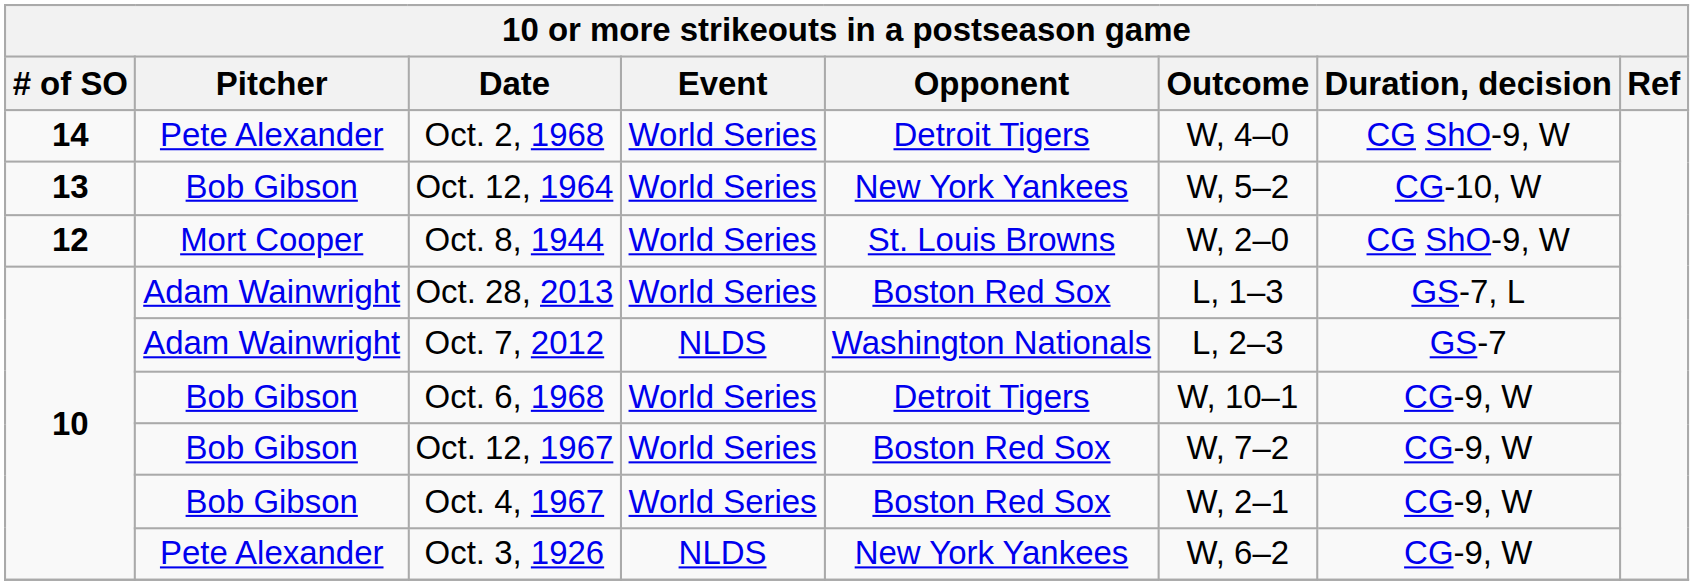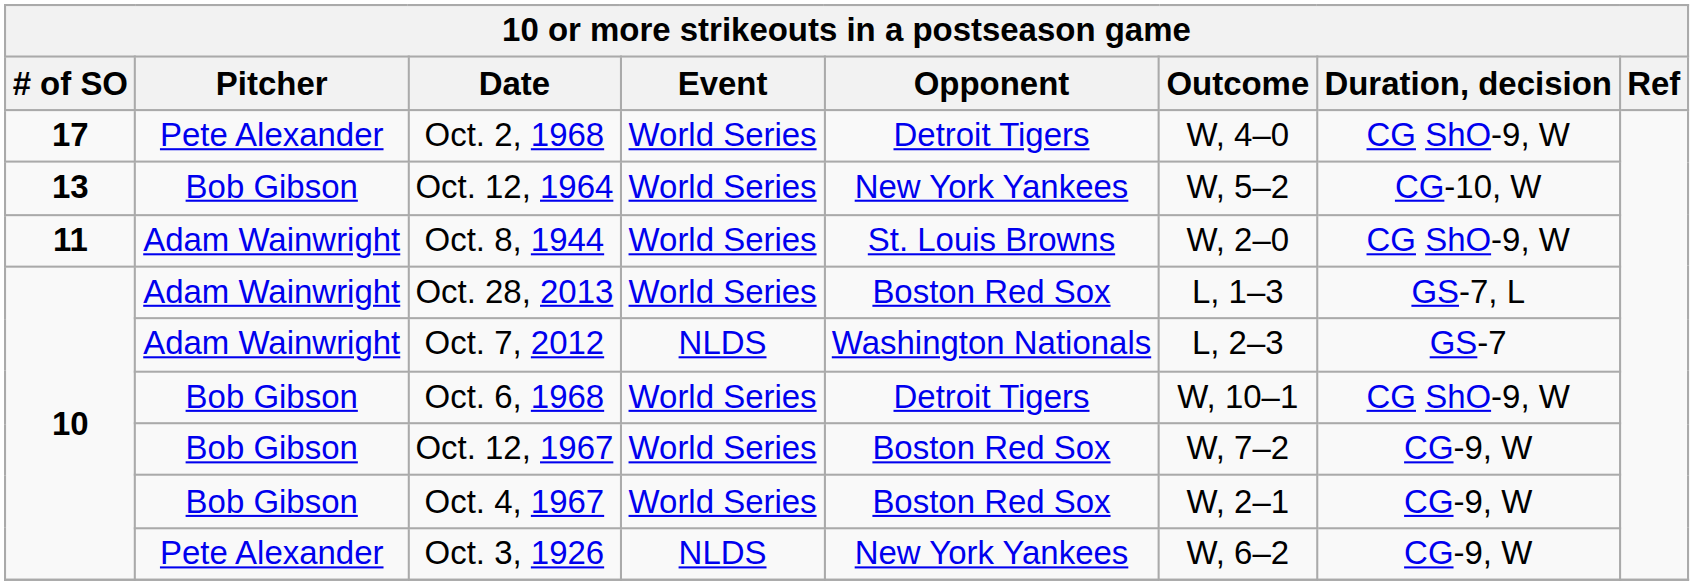(70, 135) 14 -> (70, 135) 17
(70, 239) 12 -> (70, 239) 11
(272, 239) Mort Cooper -> (272, 239) Adam Wainwright
(1468, 396) CG-9, W -> (1468, 396) CG ShO-9, W
